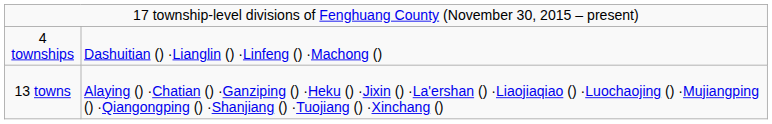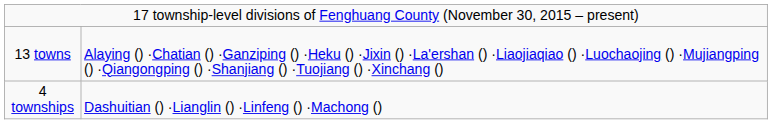rows swapped: (43, 92) <-> (43, 45)
